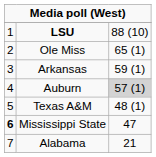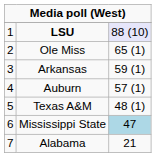(130, 32) no background -> (130, 32) lavender background
(130, 87) lightgrey background -> (130, 87) no background
(10, 124) bold -> (10, 124) normal
(130, 124) no background -> (130, 124) lightblue background
